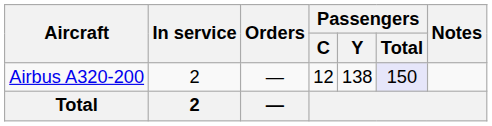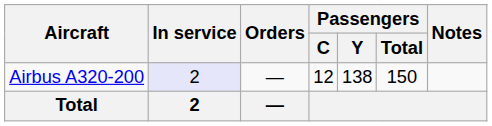(195, 76) no background -> (195, 76) lavender background
(402, 76) lavender background -> (402, 76) no background
